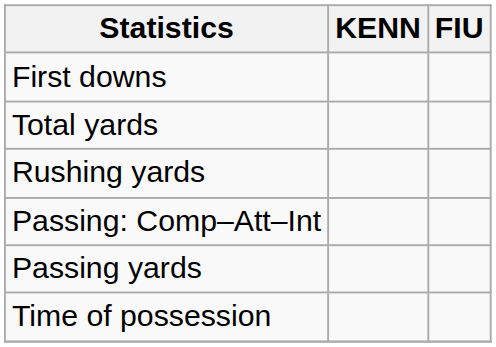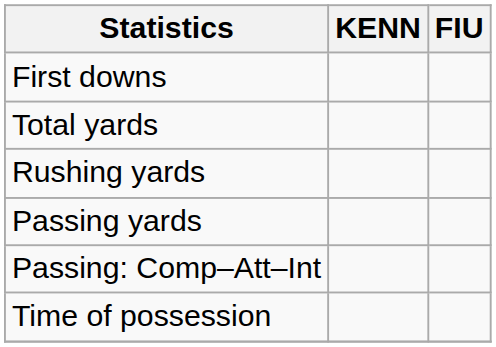rows swapped: (107, 268) <-> (167, 220)
